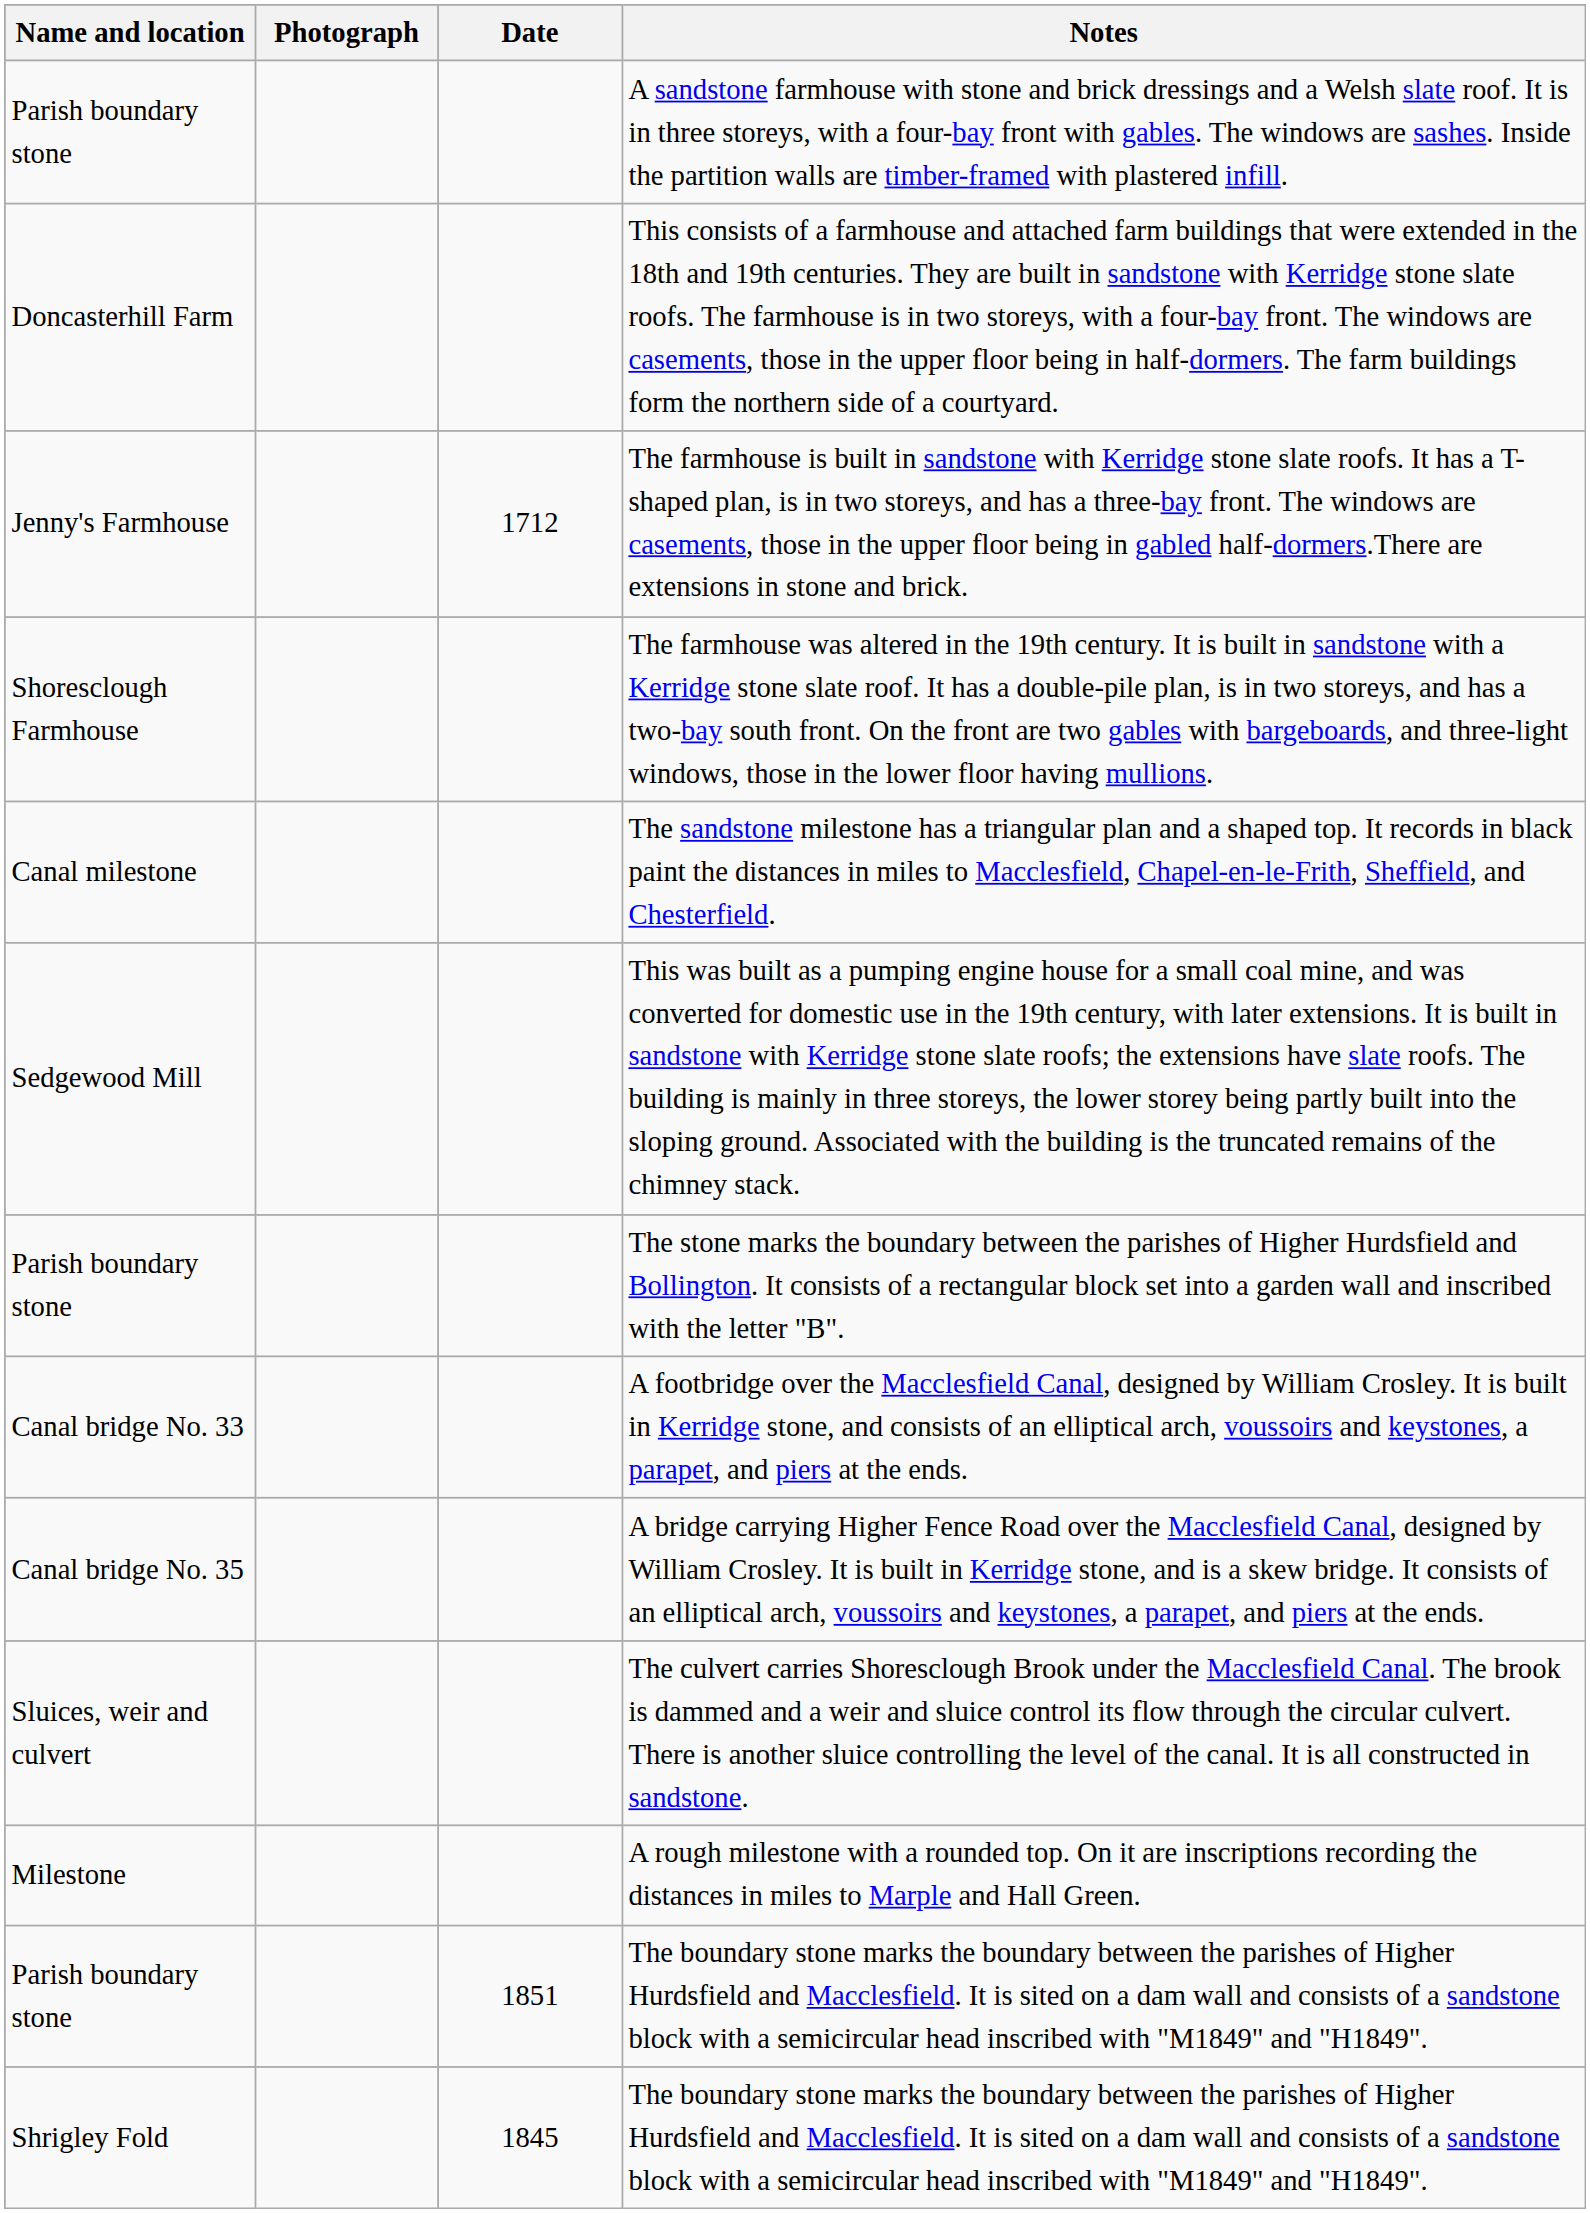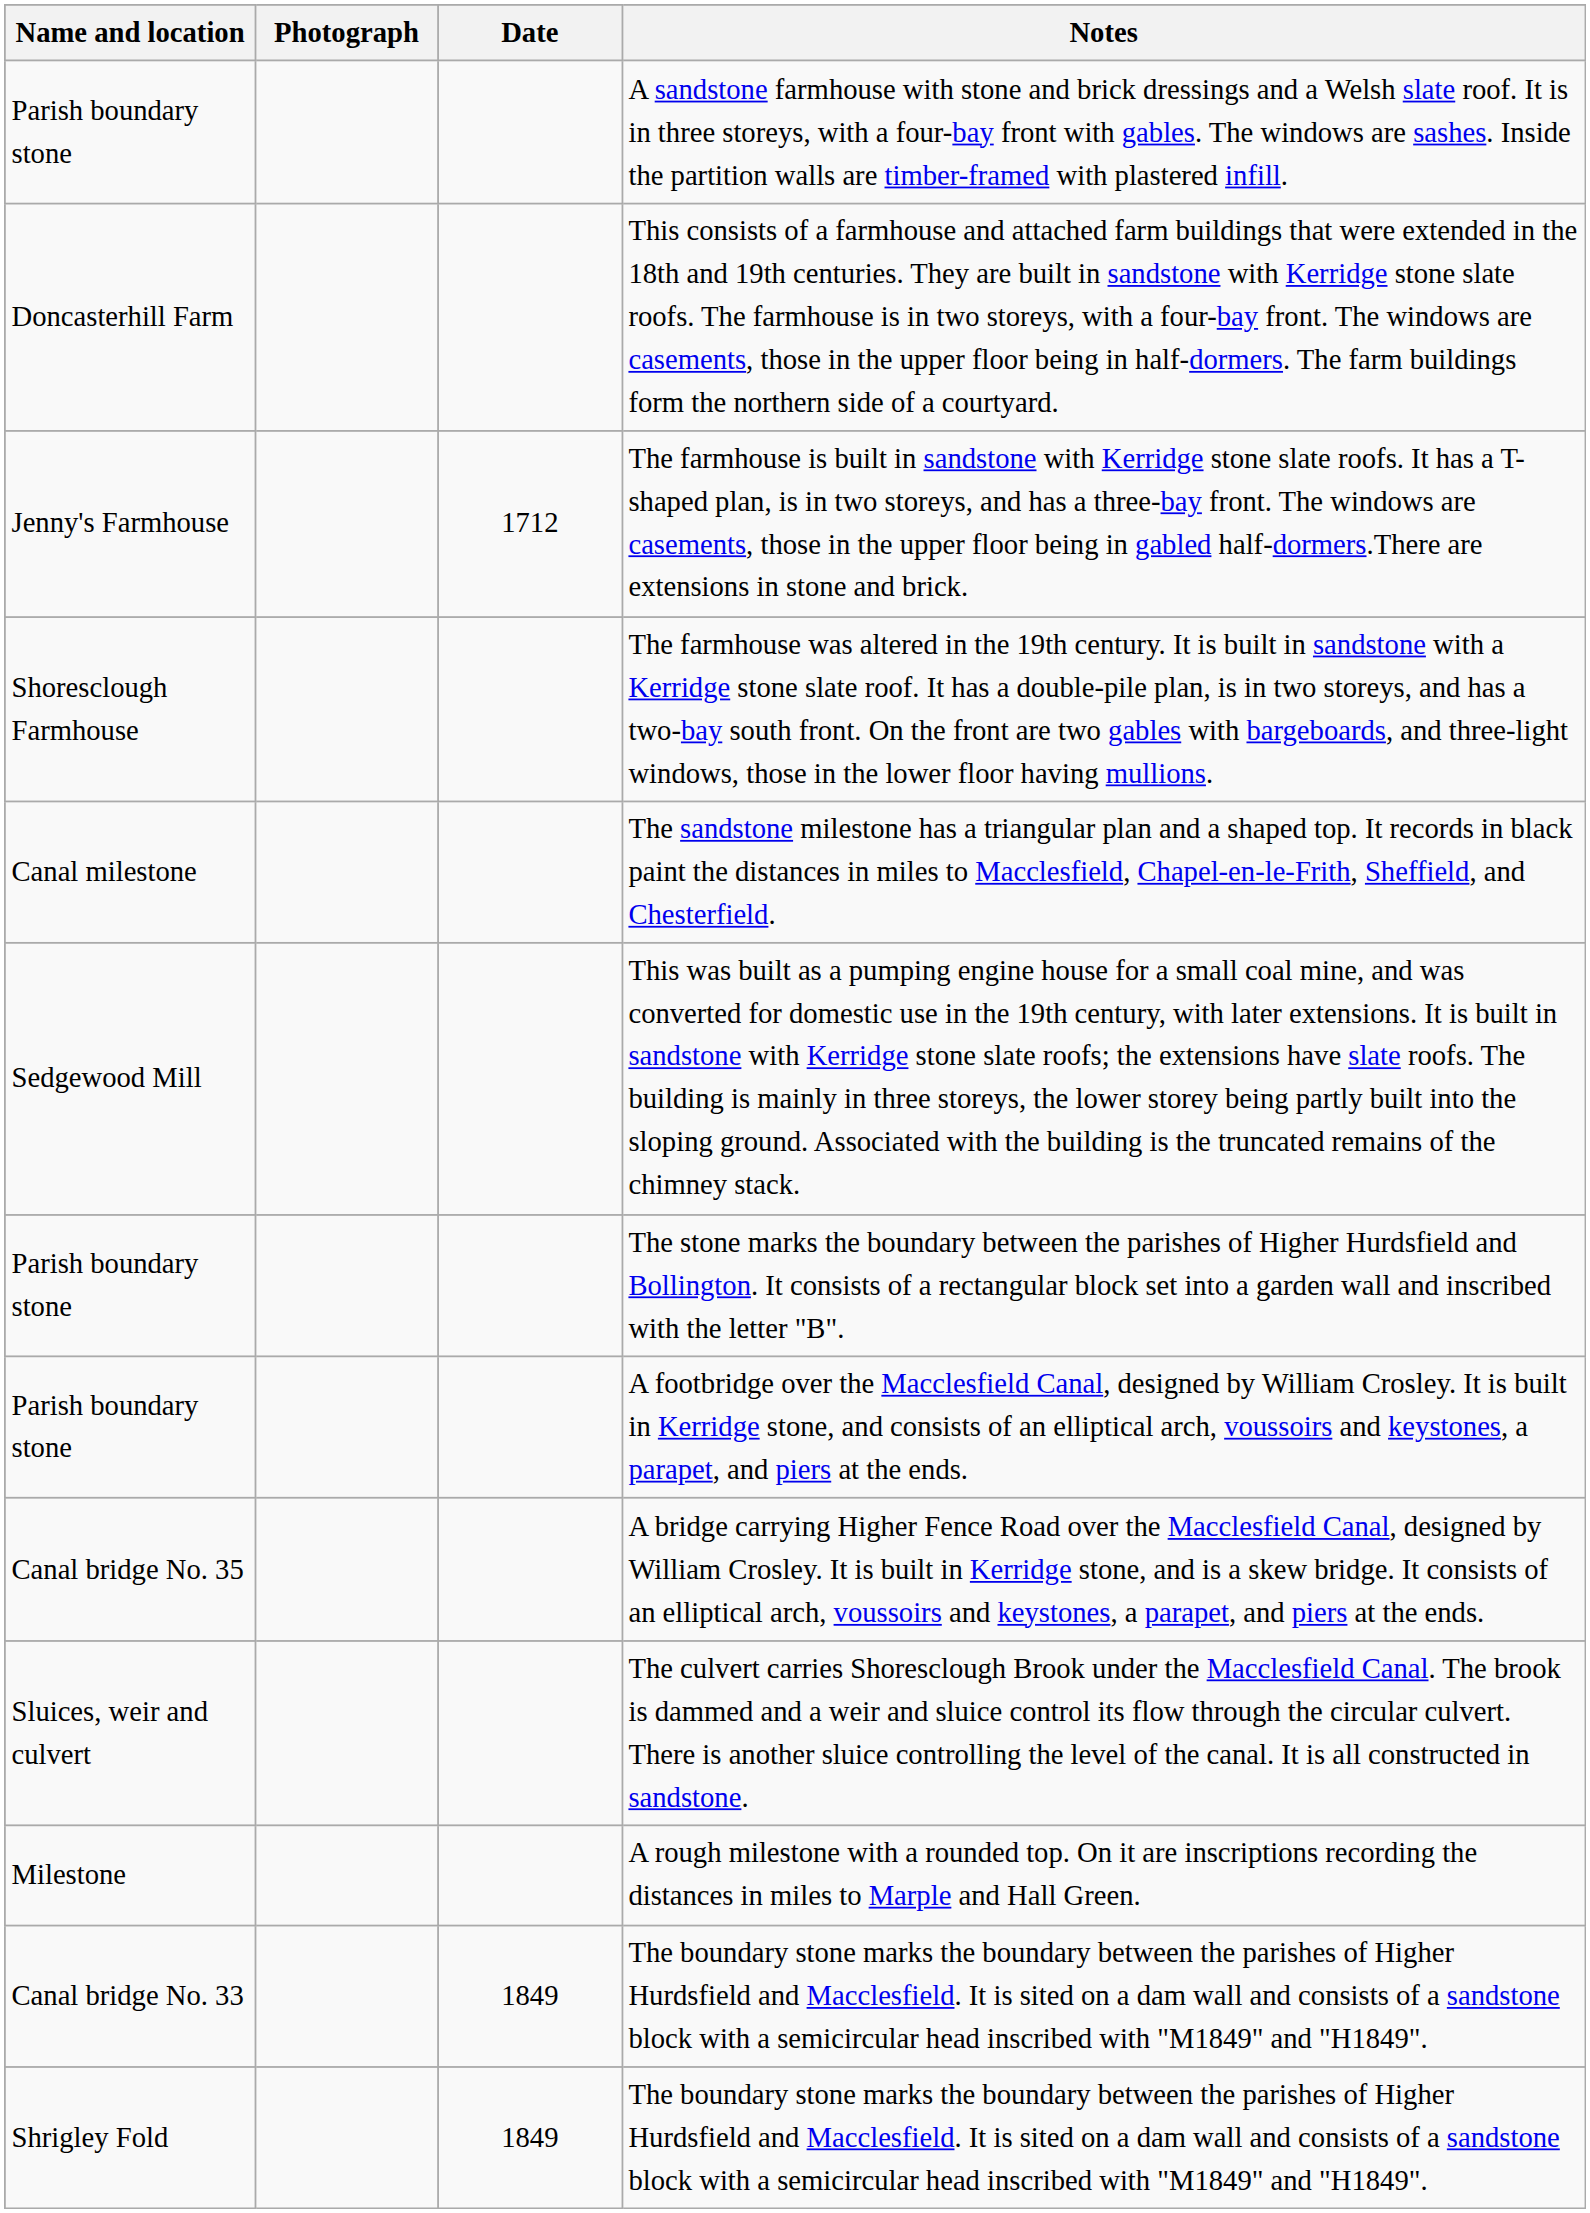(128, 1426) Canal bridge No. 33 -> (105, 1426) Parish boundary stone
(105, 1995) Parish boundary stone -> (128, 1995) Canal bridge No. 33
(530, 1995) 1851 -> (530, 1995) 1849
(530, 2137) 1845 -> (530, 2137) 1849
